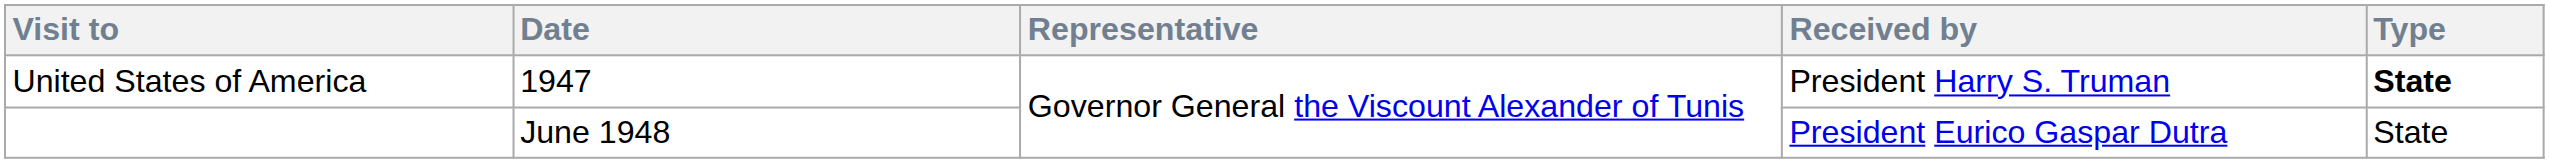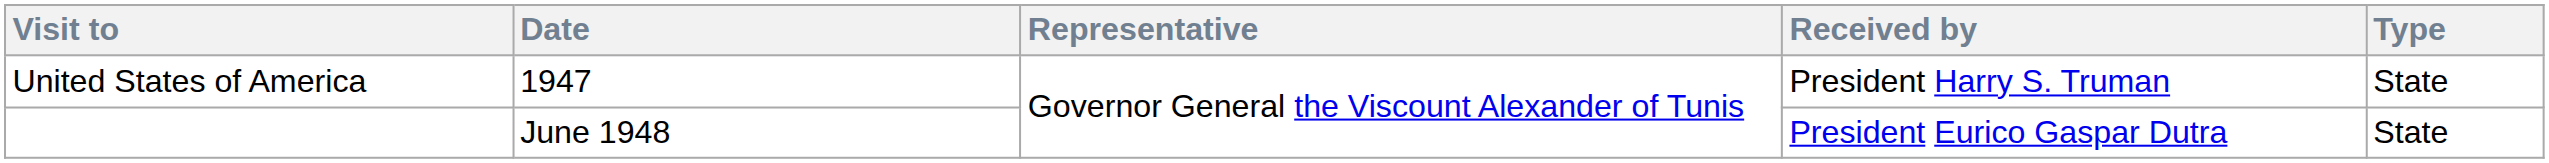(2413, 81) bold -> (2411, 81) normal
